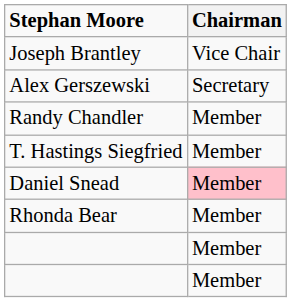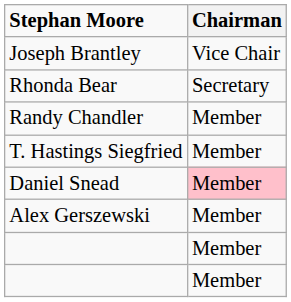(80, 85) Alex Gerszewski -> (63, 85) Rhonda Bear
(63, 215) Rhonda Bear -> (80, 215) Alex Gerszewski
